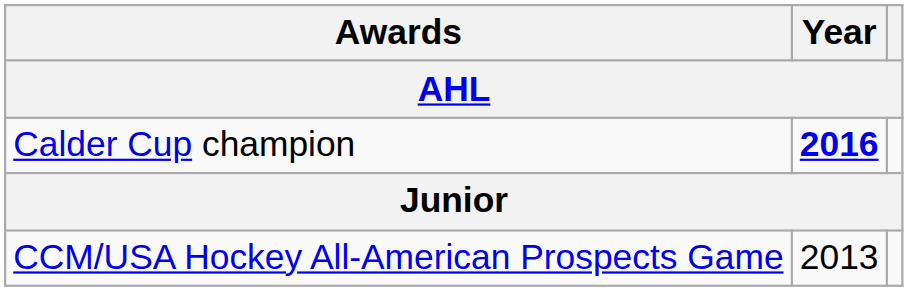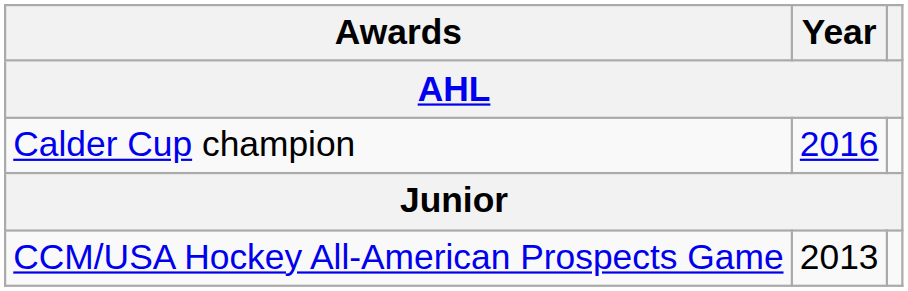(839, 144) bold -> (839, 144) normal
